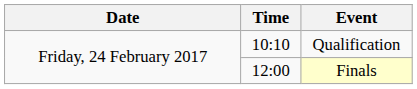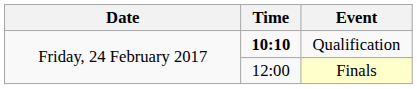(271, 44) normal -> (271, 44) bold
